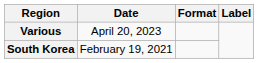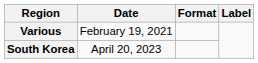(126, 31) April 20, 2023 -> (126, 31) February 19, 2021
(126, 49) February 19, 2021 -> (126, 49) April 20, 2023
